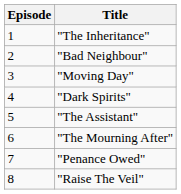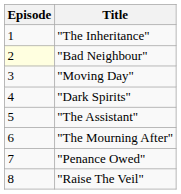(11, 55) no background -> (11, 55) lightyellow background
